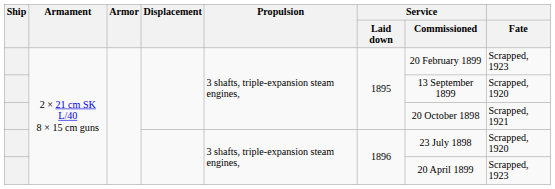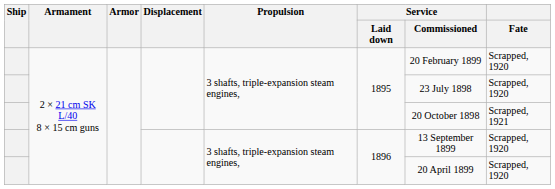(508, 61) Scrapped, 1923 -> (508, 61) Scrapped, 1920
(446, 88) 13 September 1899 -> (446, 88) 23 July 1898
(446, 143) 23 July 1898 -> (446, 143) 13 September 1899
(508, 170) Scrapped, 1923 -> (508, 170) Scrapped, 1920
